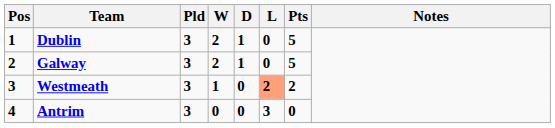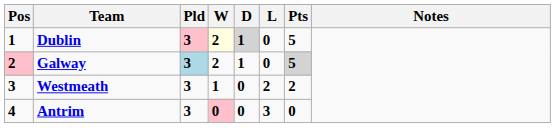(187, 39) no background -> (187, 39) pink background
(216, 39) no background -> (216, 39) lightyellow background
(241, 39) no background -> (241, 39) lightgrey background
(12, 63) no background -> (12, 63) pink background
(187, 63) no background -> (187, 63) lightblue background
(292, 63) no background -> (292, 63) lightgrey background
(266, 87) lightsalmon background -> (266, 87) no background
(216, 110) no background -> (216, 110) pink background
